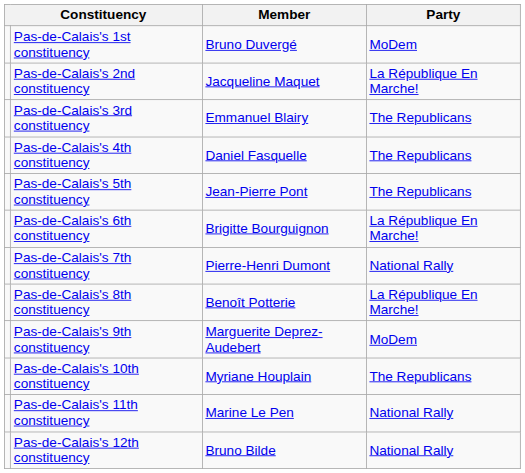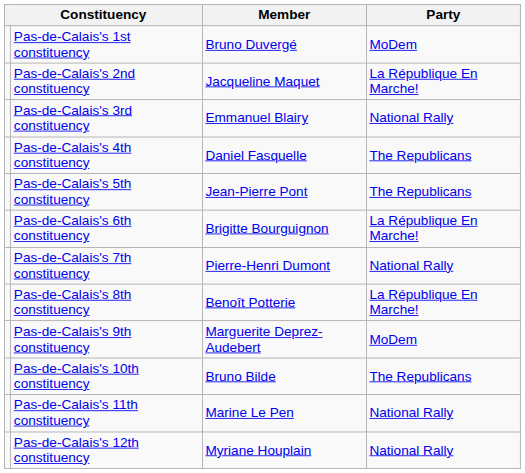(420, 118) The Republicans -> (411, 118) National Rally
(258, 376) Myriane Houplain -> (241, 376) Bruno Bilde
(241, 450) Bruno Bilde -> (258, 450) Myriane Houplain
